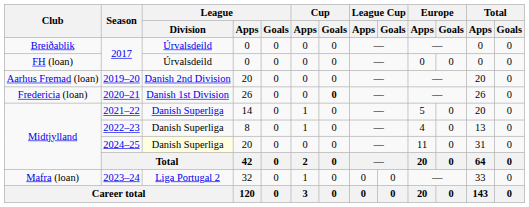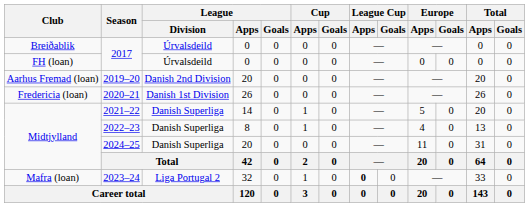(334, 95) bold -> (334, 95) normal
(188, 144) lightyellow background -> (188, 144) no background
(363, 177) normal -> (363, 177) bold
